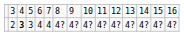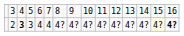(158, 25) no background -> (158, 25) lightyellow background
(172, 25) normal -> (172, 25) bold
